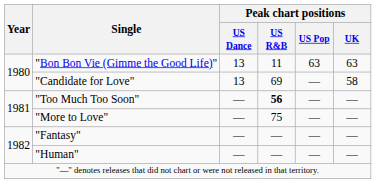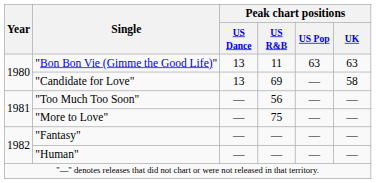(276, 99) bold -> (276, 99) normal
